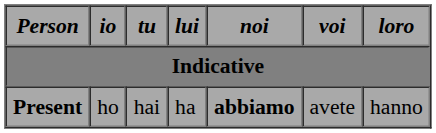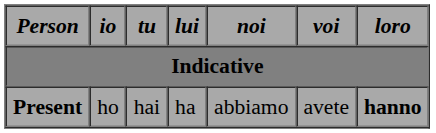(254, 106) bold -> (251, 106) normal
(396, 106) normal -> (393, 106) bold
